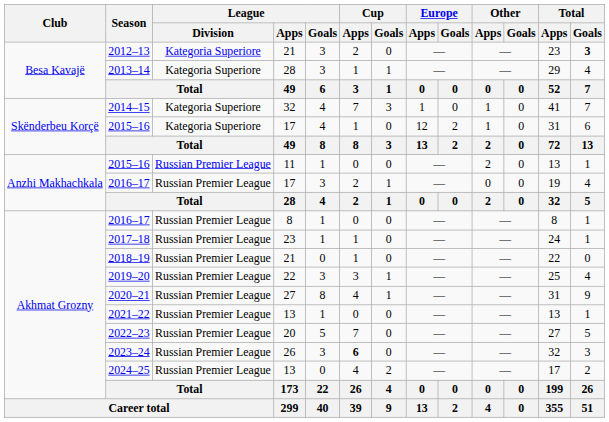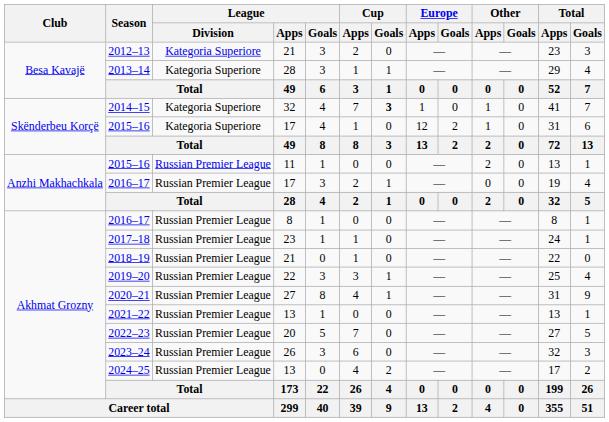(587, 51) bold -> (587, 51) normal
(389, 107) normal -> (389, 107) bold
(356, 351) bold -> (356, 351) normal
